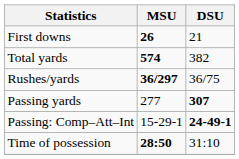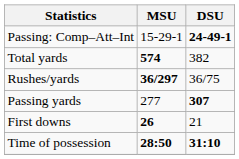rows swapped: (39, 36) <-> (71, 122)
(204, 143) normal -> (205, 143) bold
